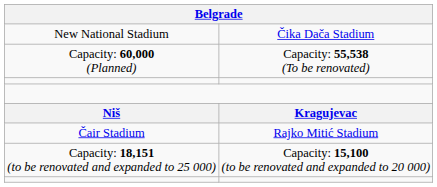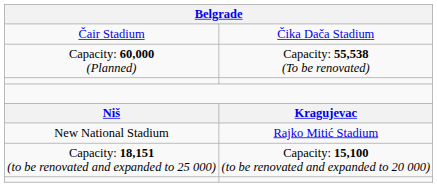(112, 34) New National Stadium -> (112, 34) Čair Stadium
(112, 133) Čair Stadium -> (112, 133) New National Stadium
